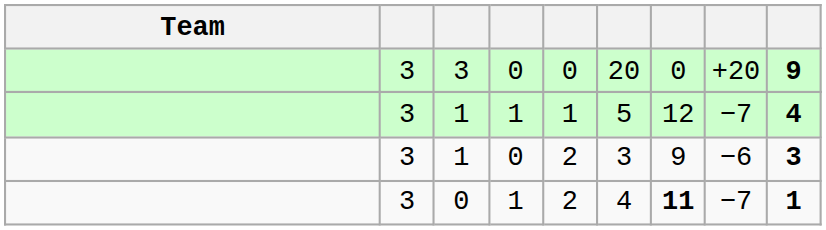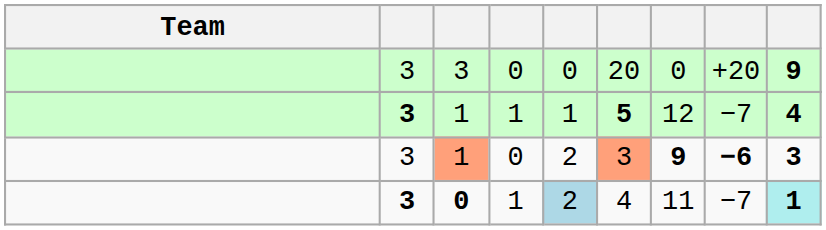(407, 115) normal -> (407, 115) bold
(624, 115) normal -> (624, 115) bold
(461, 159) no background -> (461, 159) lightsalmon background
(624, 159) no background -> (624, 159) lightsalmon background
(678, 159) normal -> (678, 159) bold
(736, 159) normal -> (736, 159) bold
(407, 202) normal -> (407, 202) bold
(461, 202) normal -> (461, 202) bold
(570, 202) no background -> (570, 202) lightblue background
(678, 202) bold -> (678, 202) normal
(794, 202) no background -> (794, 202) paleturquoise background
